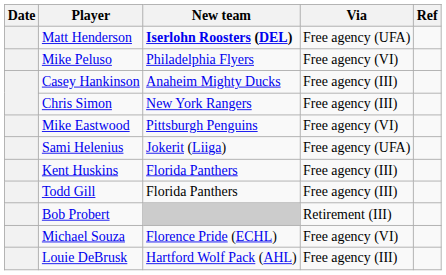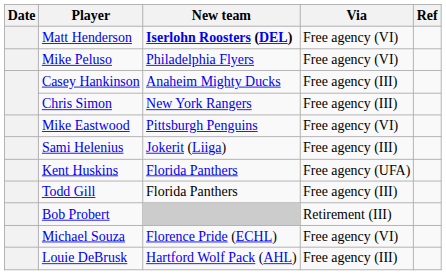(357, 37) Free agency (UFA) -> (351, 37) Free agency (VI)
(357, 147) Free agency (UFA) -> (350, 147) Free agency (III)
(350, 170) Free agency (III) -> (357, 170) Free agency (UFA)
